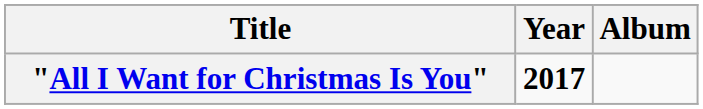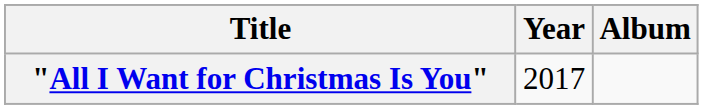(554, 78) bold -> (554, 78) normal
